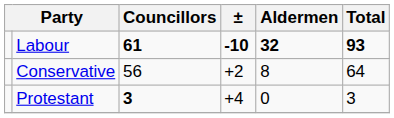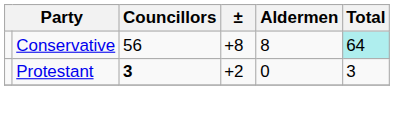- row: (43, 44)
(234, 71) +2 -> (234, 44) +8
(356, 71) no background -> (356, 44) paleturquoise background
(234, 98) +4 -> (234, 71) +2
